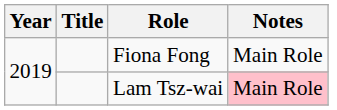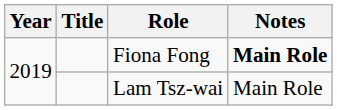(278, 54) normal -> (280, 54) bold
(278, 88) pink background -> (278, 88) no background
